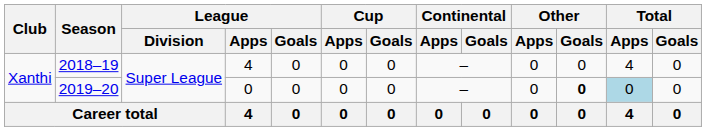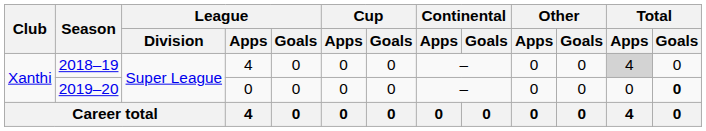(629, 65) no background -> (629, 65) lightgrey background
(582, 89) bold -> (582, 89) normal
(629, 89) lightblue background -> (629, 89) no background
(677, 89) normal -> (677, 89) bold
